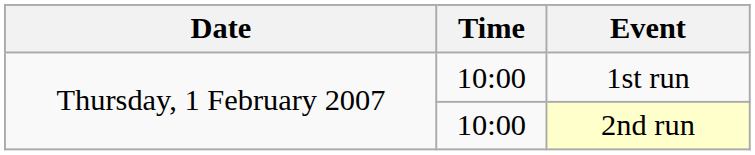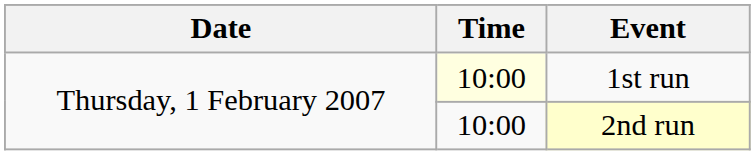(491, 76) no background -> (491, 76) lightyellow background
